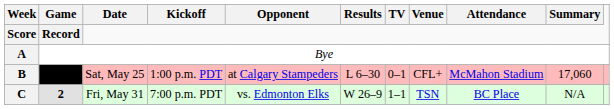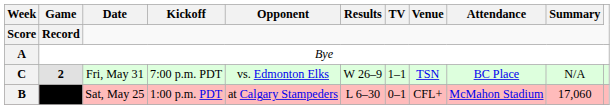rows swapped: (22, 74) <-> (22, 94)
